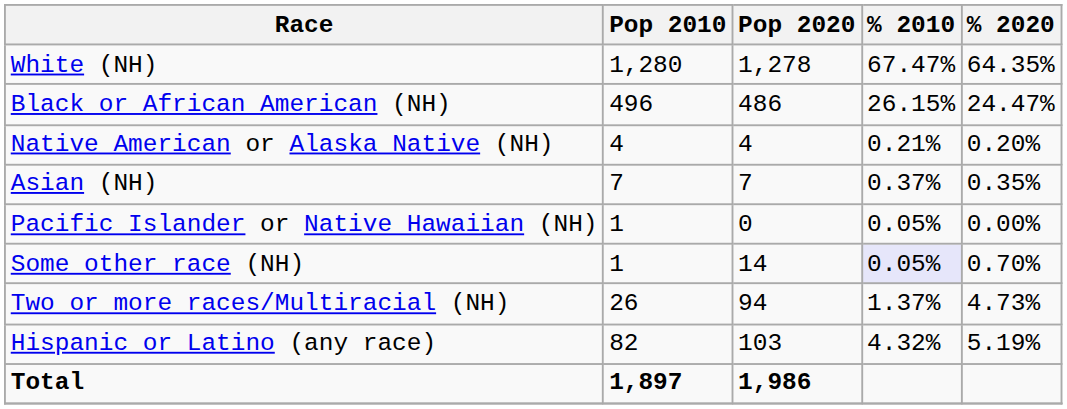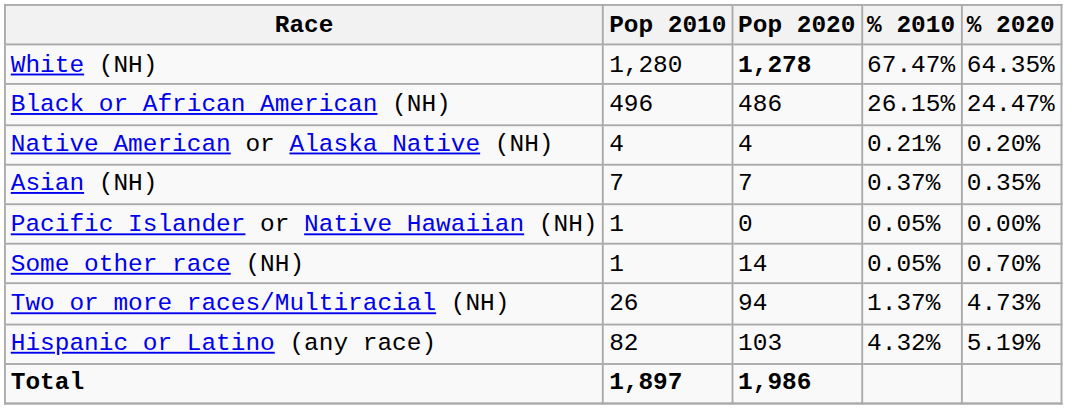(775, 65) normal -> (775, 65) bold
(904, 264) lavender background -> (904, 264) no background
